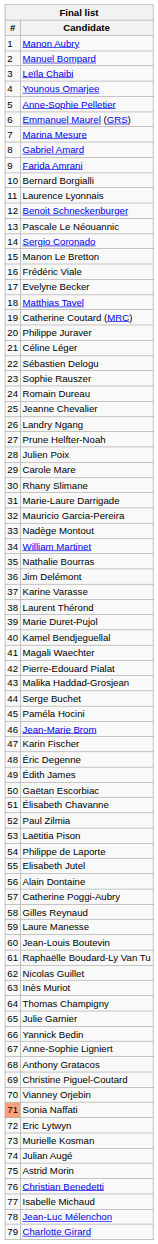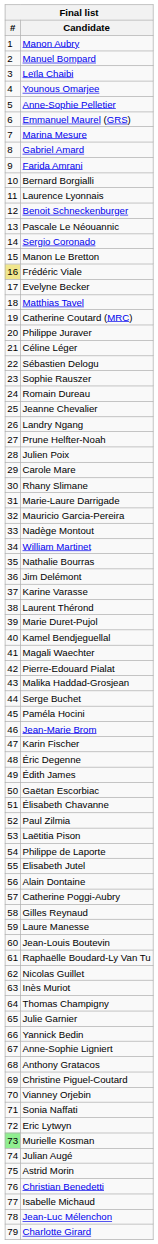(13, 272) no background -> (13, 272) khaki background
(13, 1110) lightsalmon background -> (13, 1110) no background
(13, 1141) no background -> (13, 1141) lightgreen background
